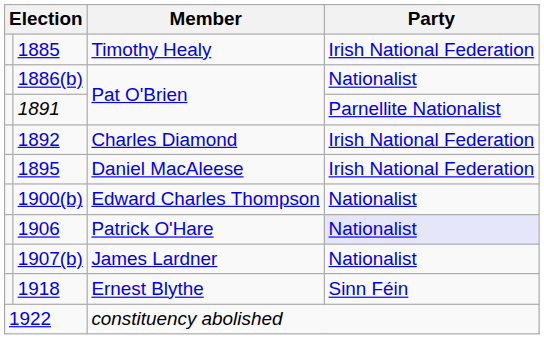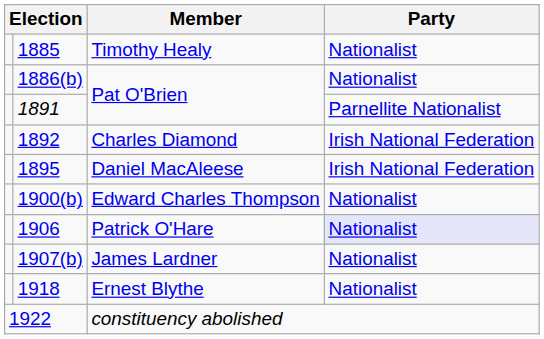(431, 49) Irish National Federation -> (373, 49) Nationalist
(368, 288) Sinn Féin -> (373, 288) Nationalist
